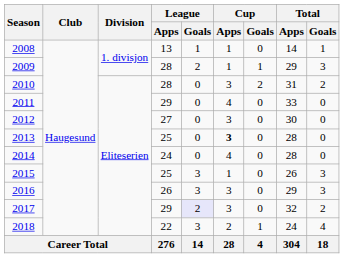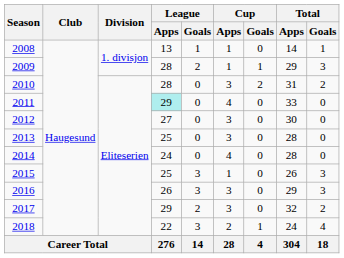(166, 102) no background -> (166, 102) paleturquoise background
(229, 137) bold -> (229, 137) normal
(197, 208) lavender background -> (197, 208) no background
